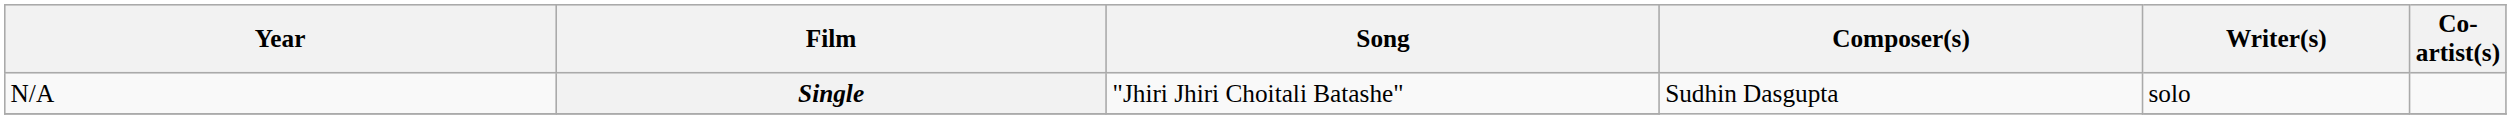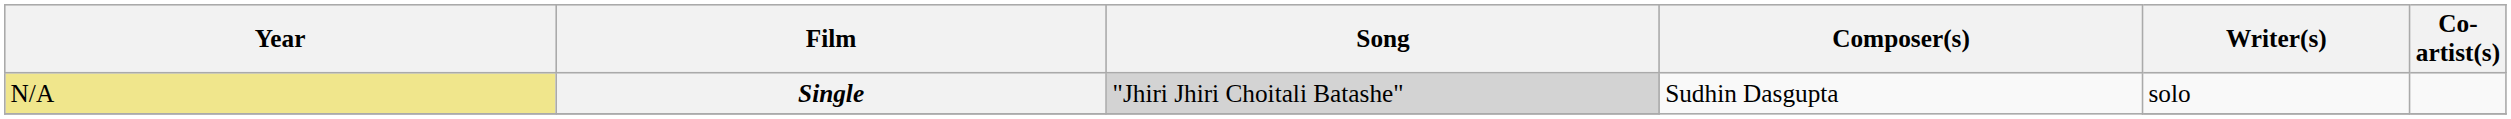(32, 93) no background -> (32, 93) khaki background
(1258, 93) no background -> (1258, 93) lightgrey background
